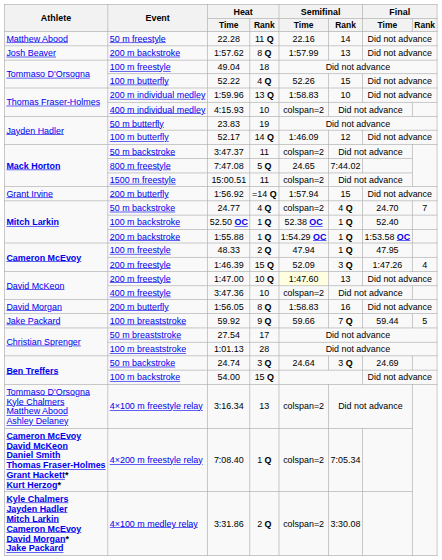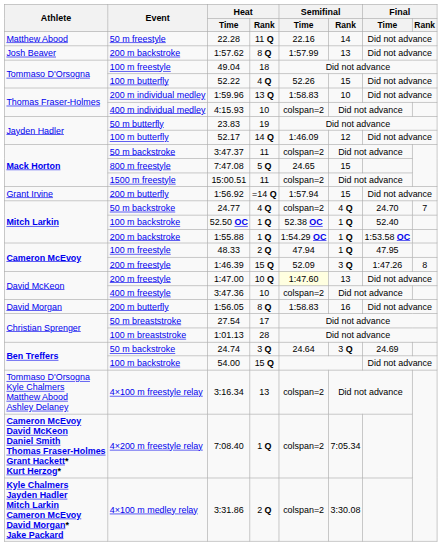(346, 166) 7:44.02 -> (346, 166) 15
(425, 265) 4 -> (425, 265) 8
- row: (229, 321)
